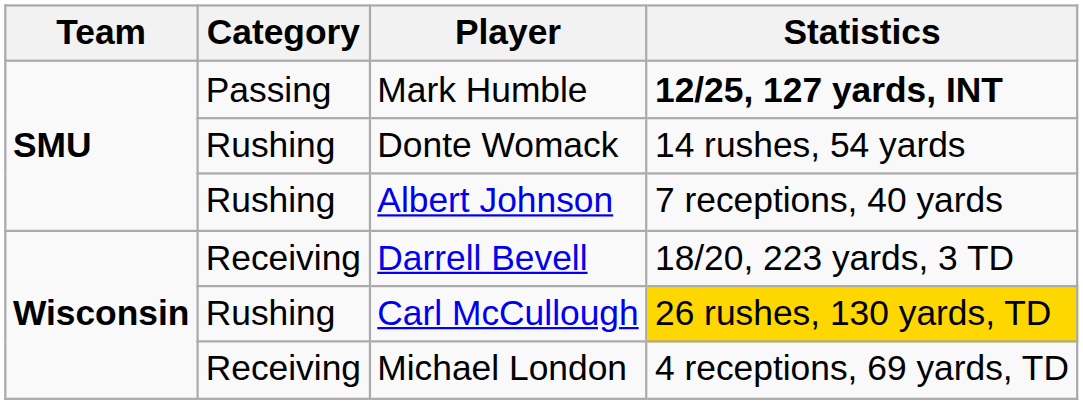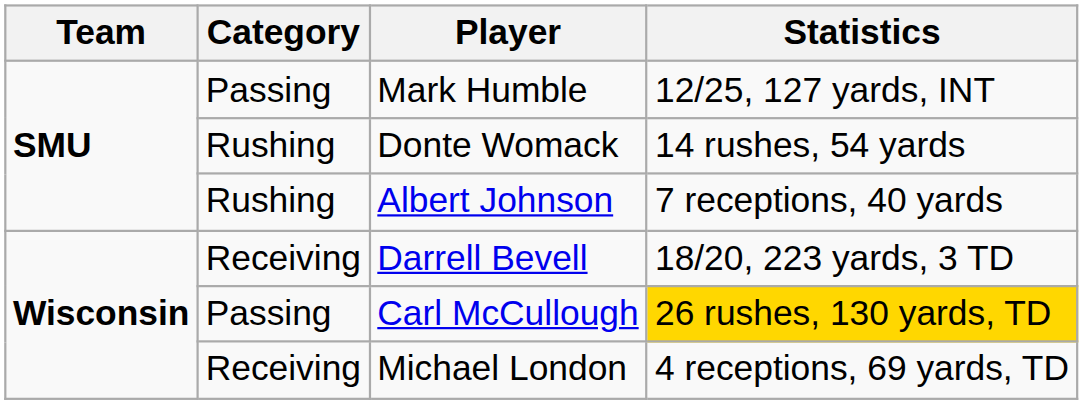(829, 88) bold -> (825, 88) normal
(271, 313) Rushing -> (269, 313) Passing
